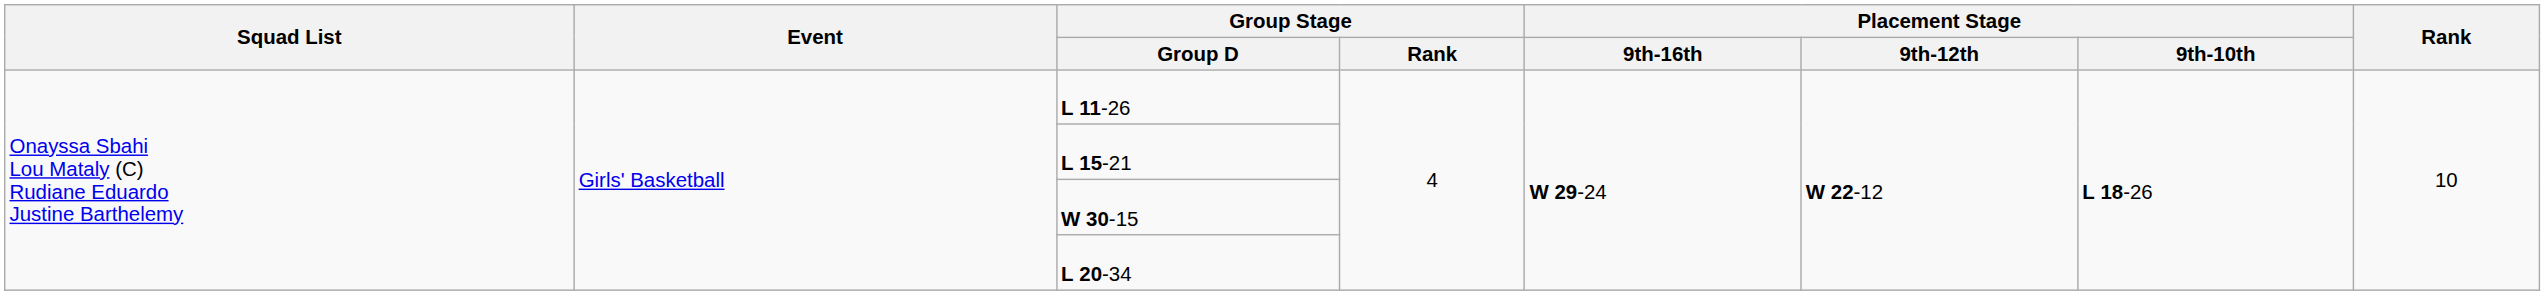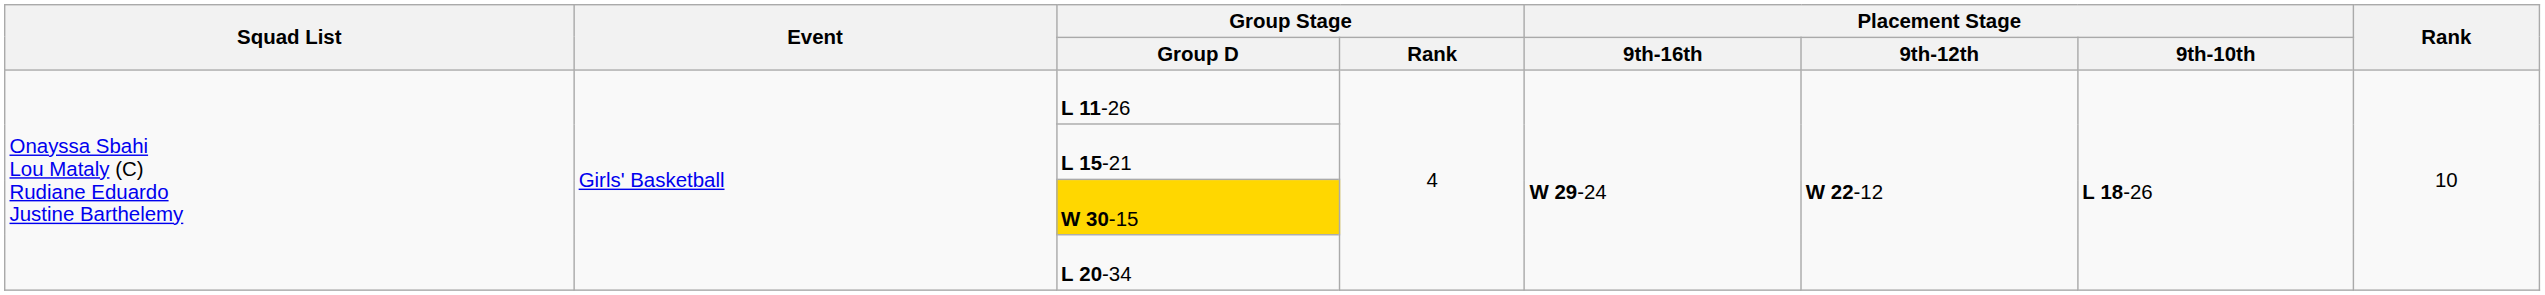(1100, 219) no background -> (1100, 219) gold background
